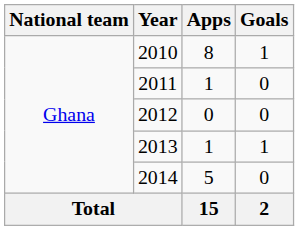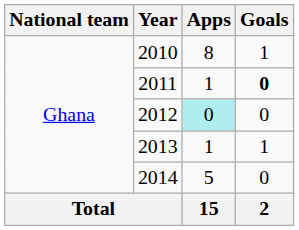(264, 83) normal -> (264, 83) bold
(209, 114) no background -> (209, 114) paleturquoise background
